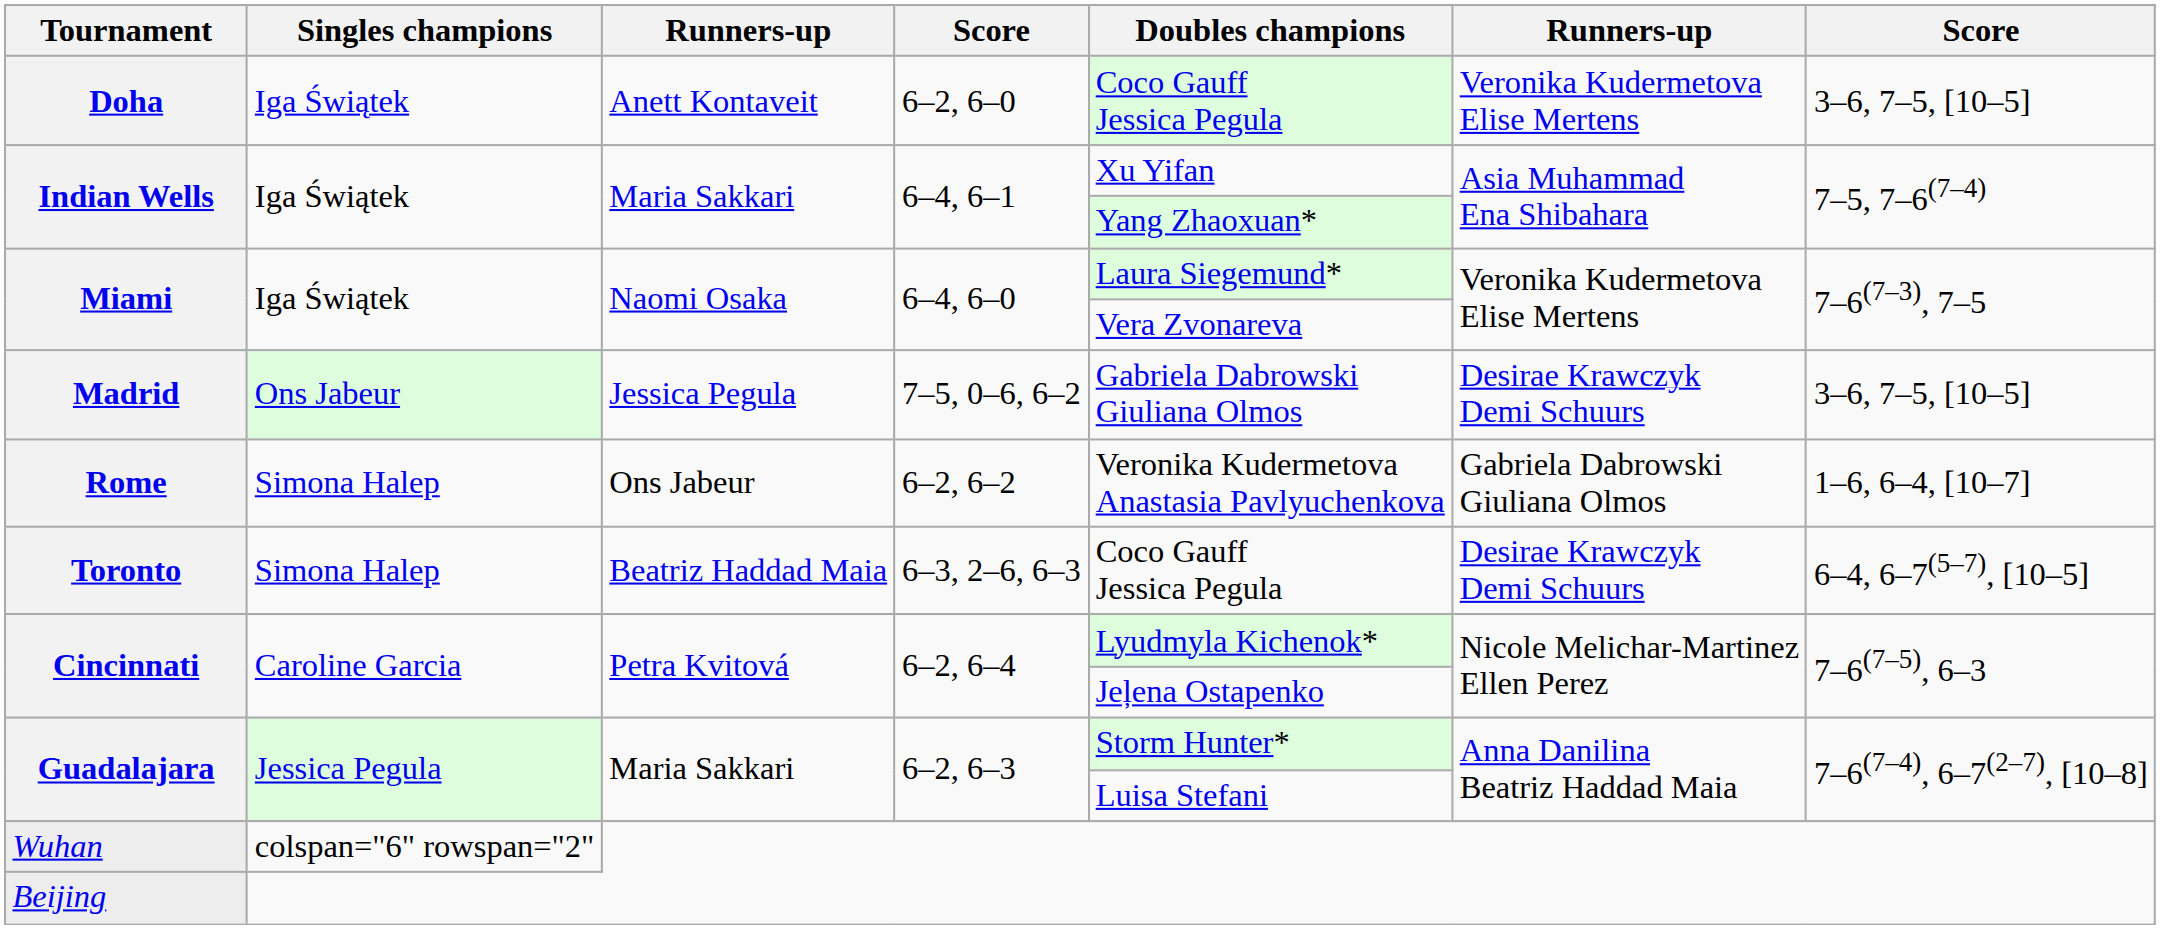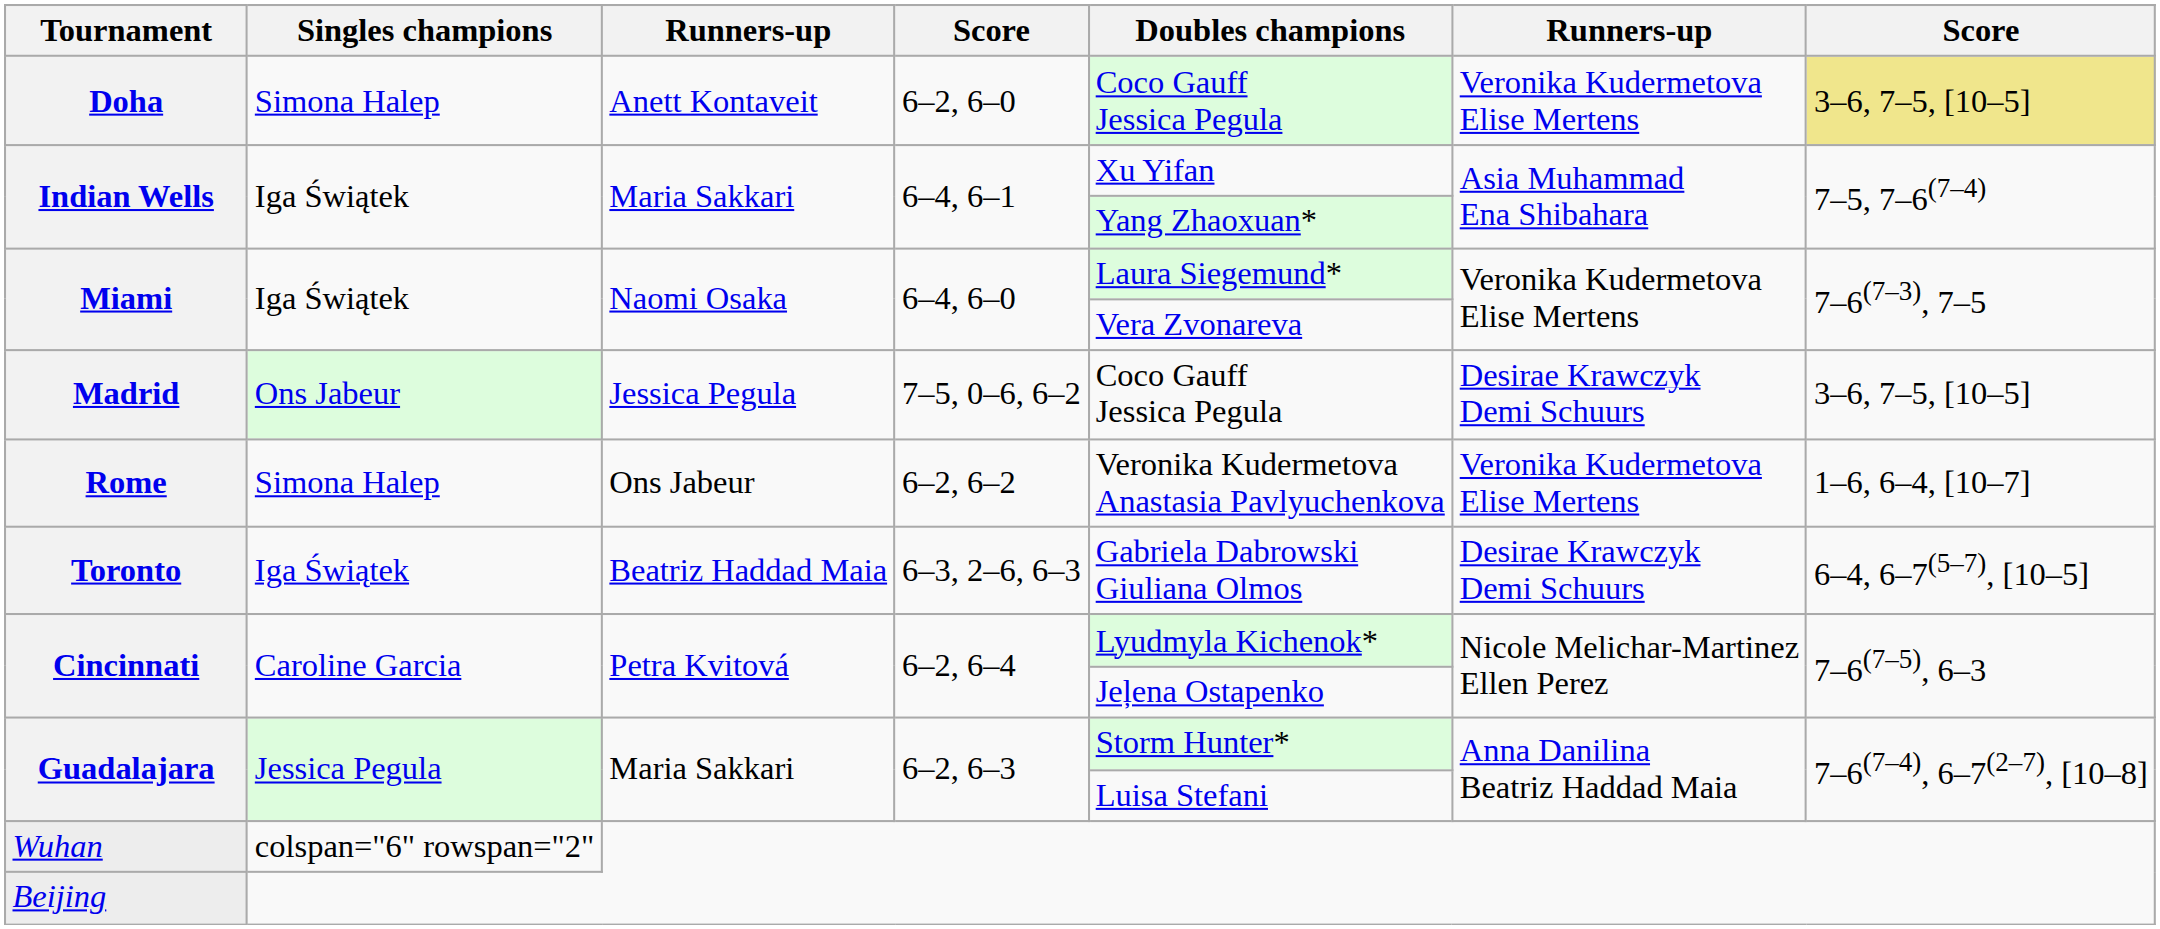(332, 100) Iga Świątek -> (347, 100) Simona Halep
(1922, 100) no background -> (1922, 100) khaki background
(1227, 394) Gabriela Dabrowski Giuliana Olmos -> (1189, 394) Coco Gauff Jessica Pegula
(1591, 482) Gabriela Dabrowski Giuliana Olmos -> (1611, 482) Veronika Kudermetova Elise Mertens
(347, 570) Simona Halep -> (332, 570) Iga Świątek
(1189, 570) Coco Gauff Jessica Pegula -> (1227, 570) Gabriela Dabrowski Giuliana Olmos
